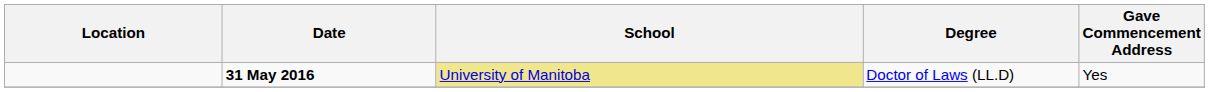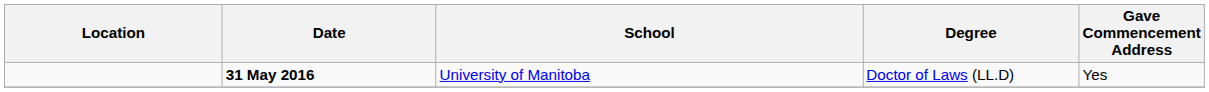(515, 74) khaki background -> (515, 74) no background
